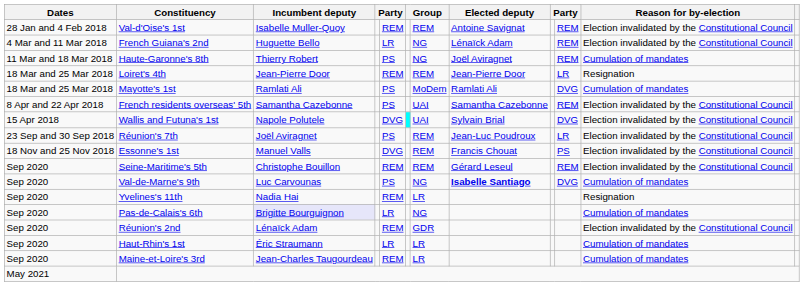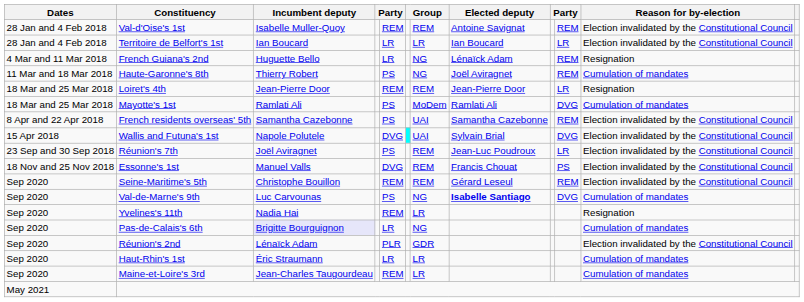+ row: (171, 43)
(688, 43) Election invalidated by the Constitutional Council -> (609, 58) Resignation
(393, 228) REM -> (391, 243) PLR
